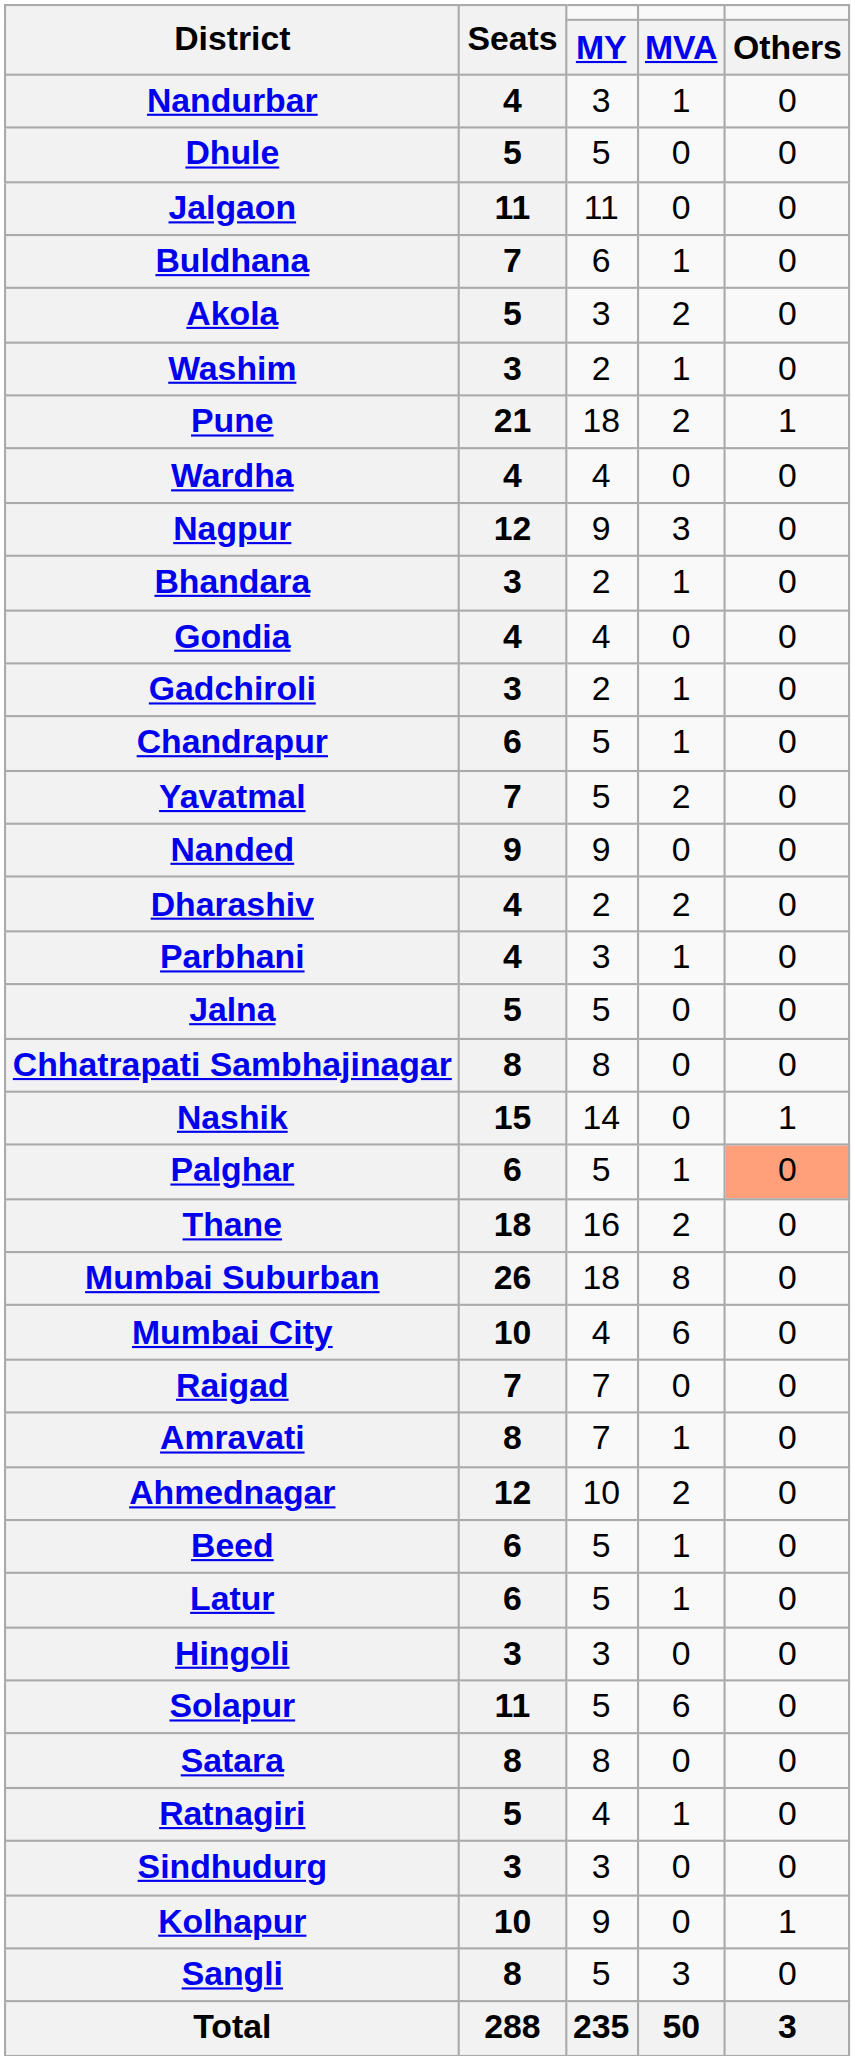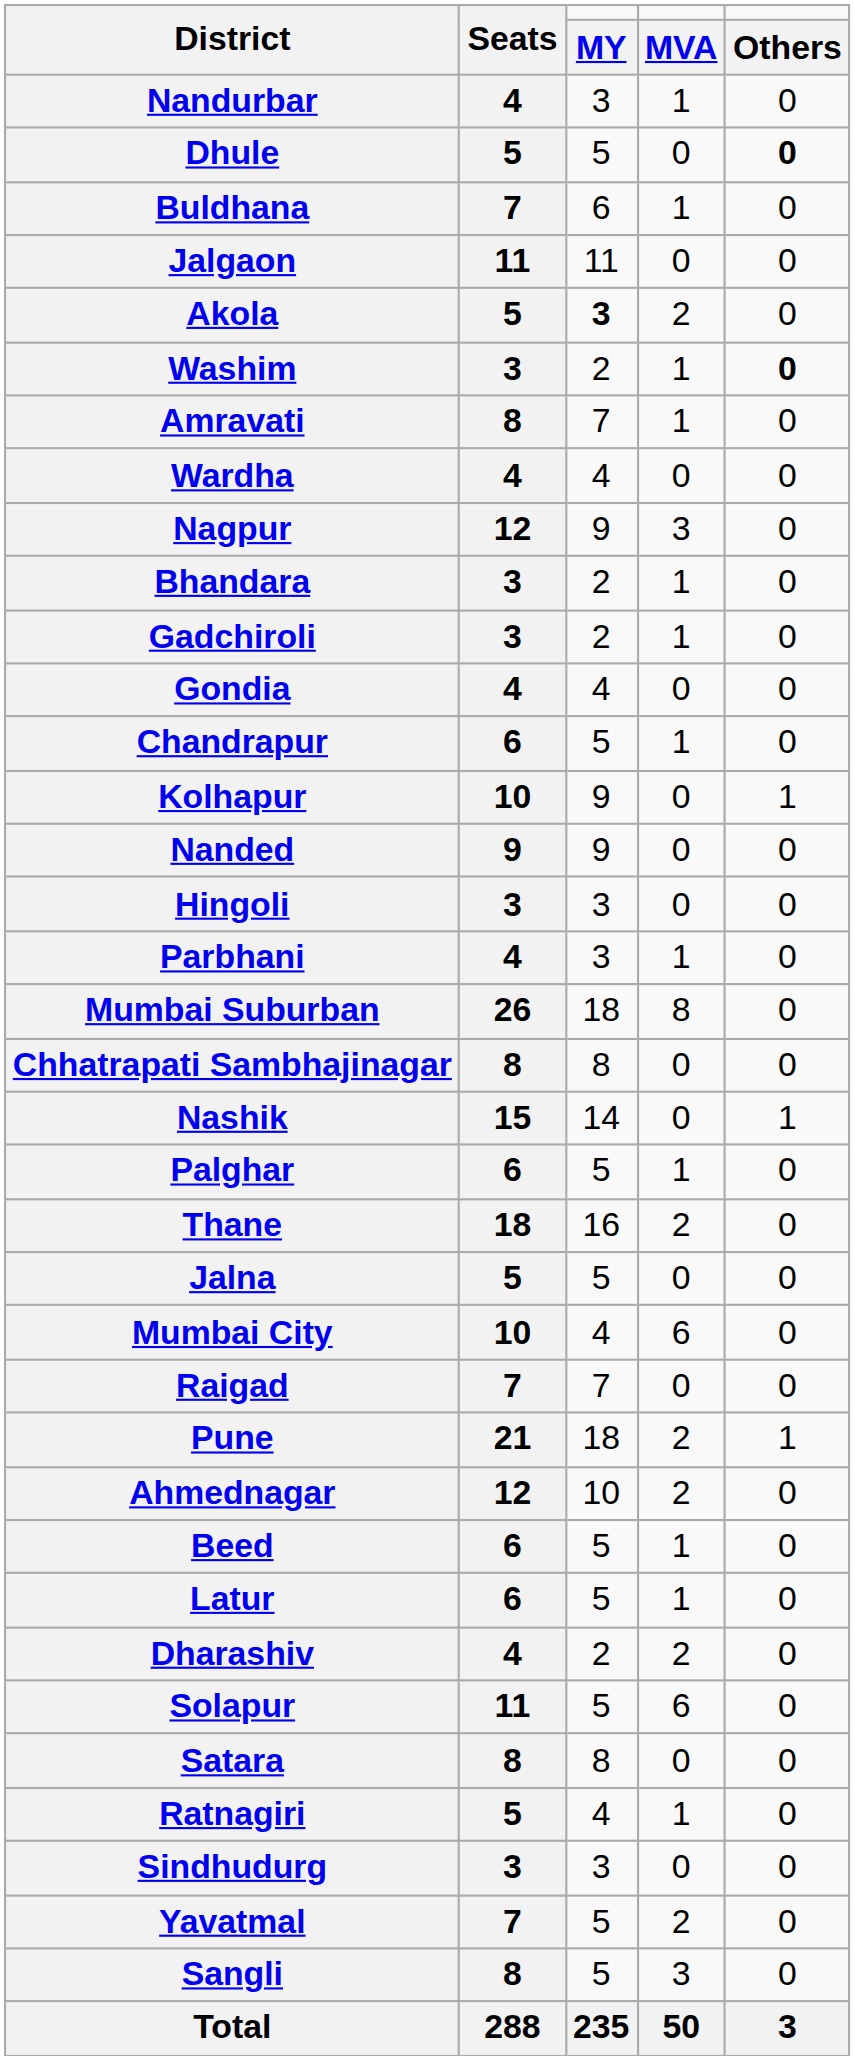(787, 153) normal -> (787, 153) bold
rows swapped: (232, 207) <-> (232, 260)
(601, 314) normal -> (601, 314) bold
(787, 368) normal -> (787, 368) bold
rows swapped: (232, 1438) <-> (232, 421)
rows swapped: (232, 635) <-> (232, 689)
rows swapped: (232, 796) <-> (232, 1920)
rows swapped: (232, 1653) <-> (232, 903)
rows swapped: (232, 1010) <-> (232, 1278)
(787, 1171) lightsalmon background -> (787, 1171) no background
